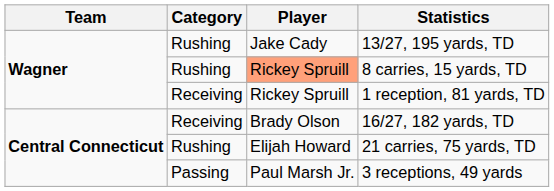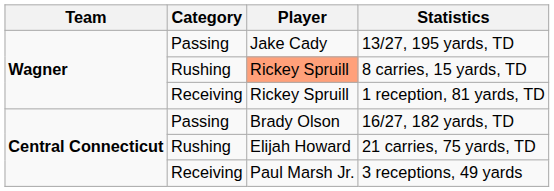(201, 43) Rushing -> (200, 43) Passing
(207, 121) Receiving -> (200, 121) Passing
(200, 173) Passing -> (207, 173) Receiving
